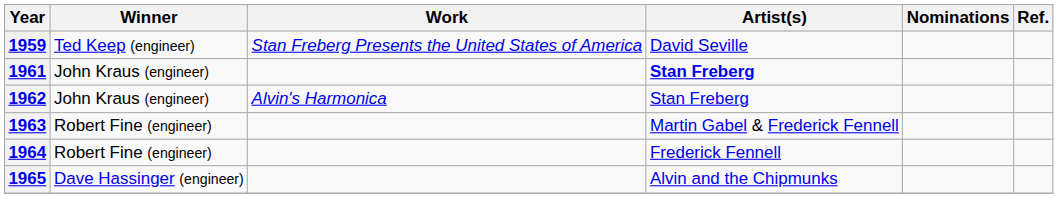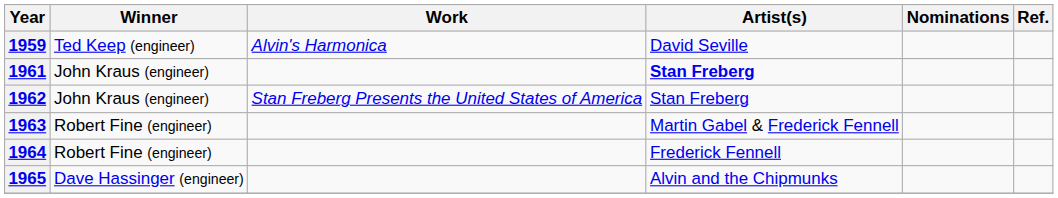(447, 44) Stan Freberg Presents the United States of America -> (319, 44) Alvin's Harmonica
(319, 98) Alvin's Harmonica -> (447, 98) Stan Freberg Presents the United States of America
